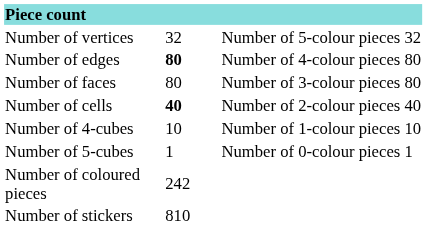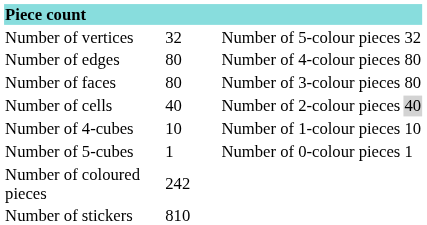(174, 60) bold -> (174, 60) normal
(174, 105) bold -> (174, 105) normal
(413, 105) no background -> (413, 105) lightgrey background
